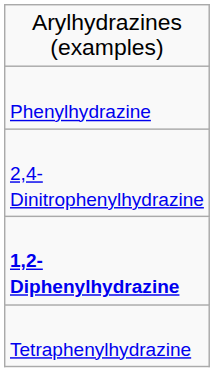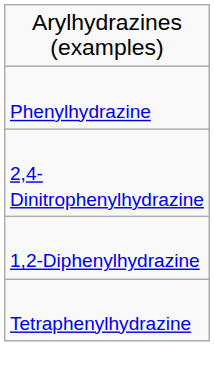(95, 273) bold -> (105, 261) normal
